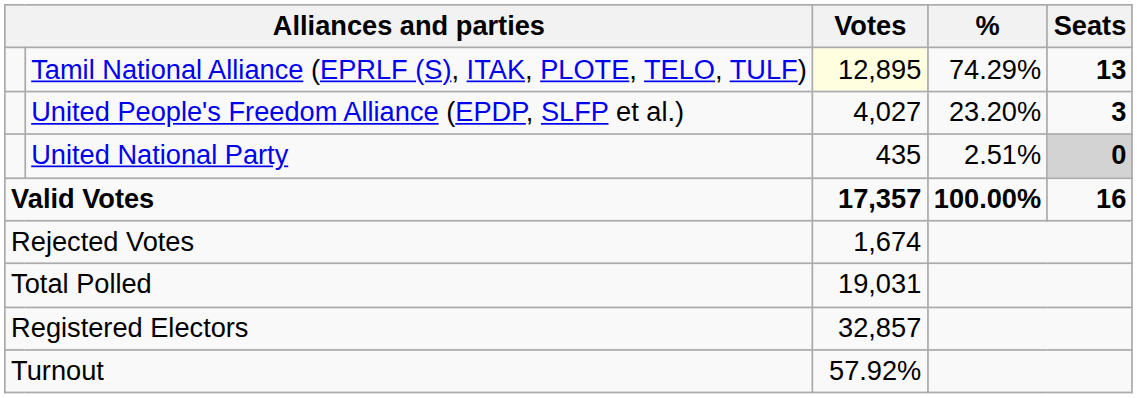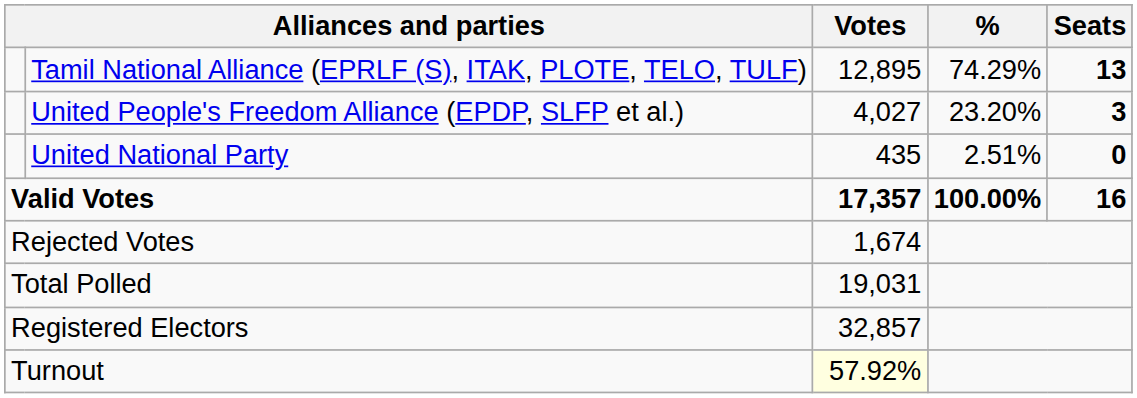(880, 69) lightyellow background -> (880, 69) no background
(1119, 155) lightgrey background -> (1119, 155) no background
(875, 371) no background -> (875, 371) lightyellow background
